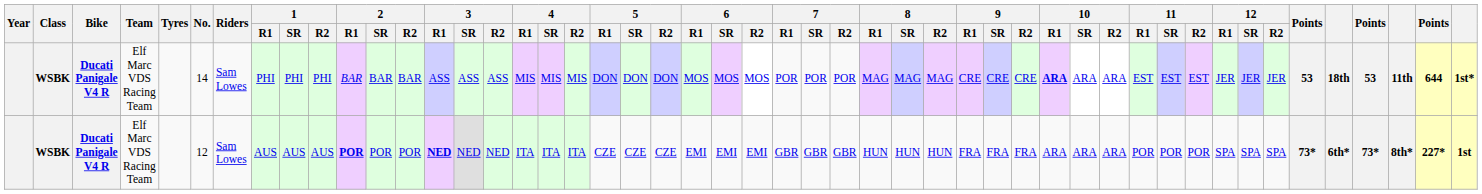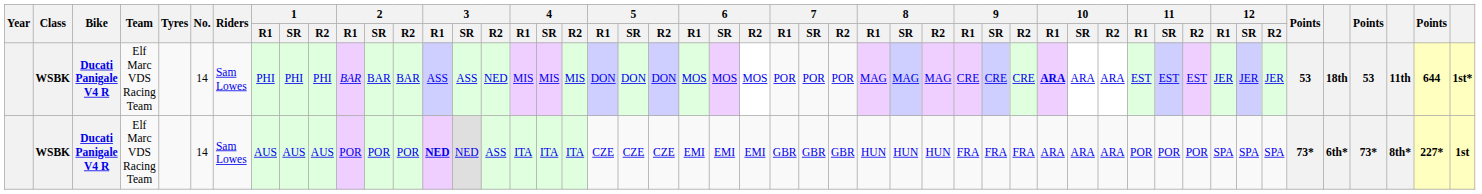(498, 79) ASS -> (496, 79) NED
(202, 152) 12 -> (202, 152) 14
(351, 152) bold -> (350, 152) normal
(498, 152) NED -> (496, 152) ASS
